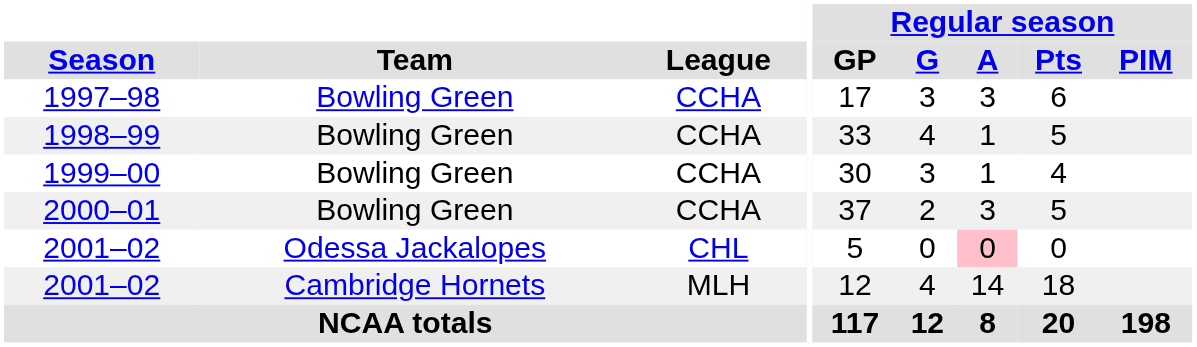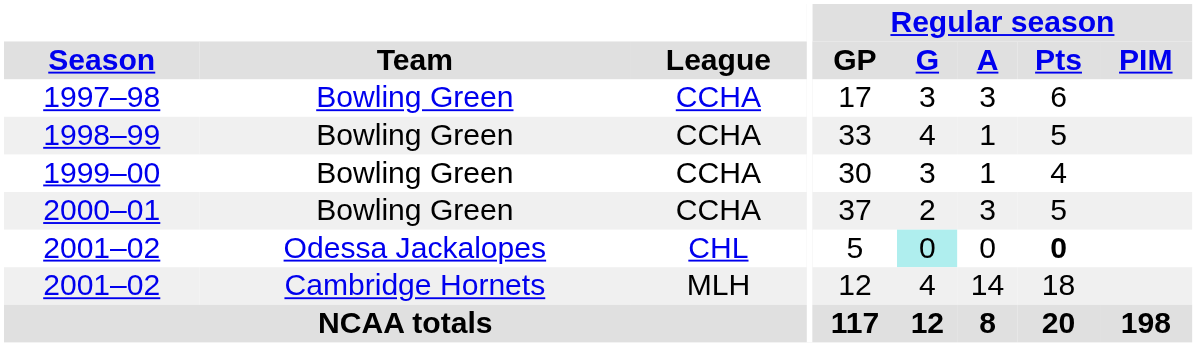(927, 247) no background -> (927, 247) paleturquoise background
(988, 247) pink background -> (988, 247) no background
(1059, 247) normal -> (1059, 247) bold
